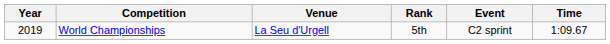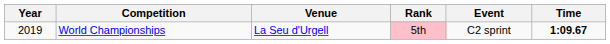(419, 31) no background -> (418, 31) pink background
(569, 31) normal -> (569, 31) bold
